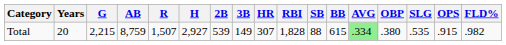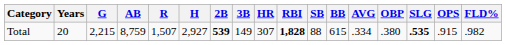(221, 31) normal -> (221, 31) bold
(292, 31) normal -> (292, 31) bold
(362, 31) lightgreen background -> (362, 31) no background
(419, 31) normal -> (419, 31) bold
